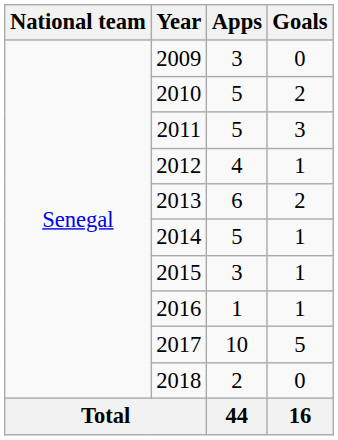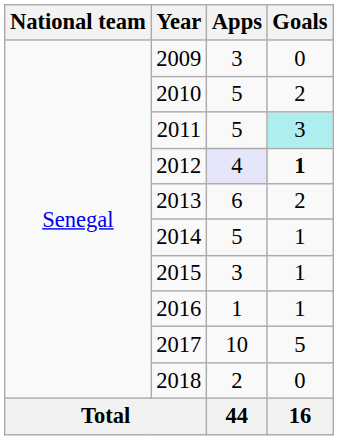(300, 129) no background -> (300, 129) paleturquoise background
(237, 165) no background -> (237, 165) lavender background
(300, 165) normal -> (300, 165) bold
